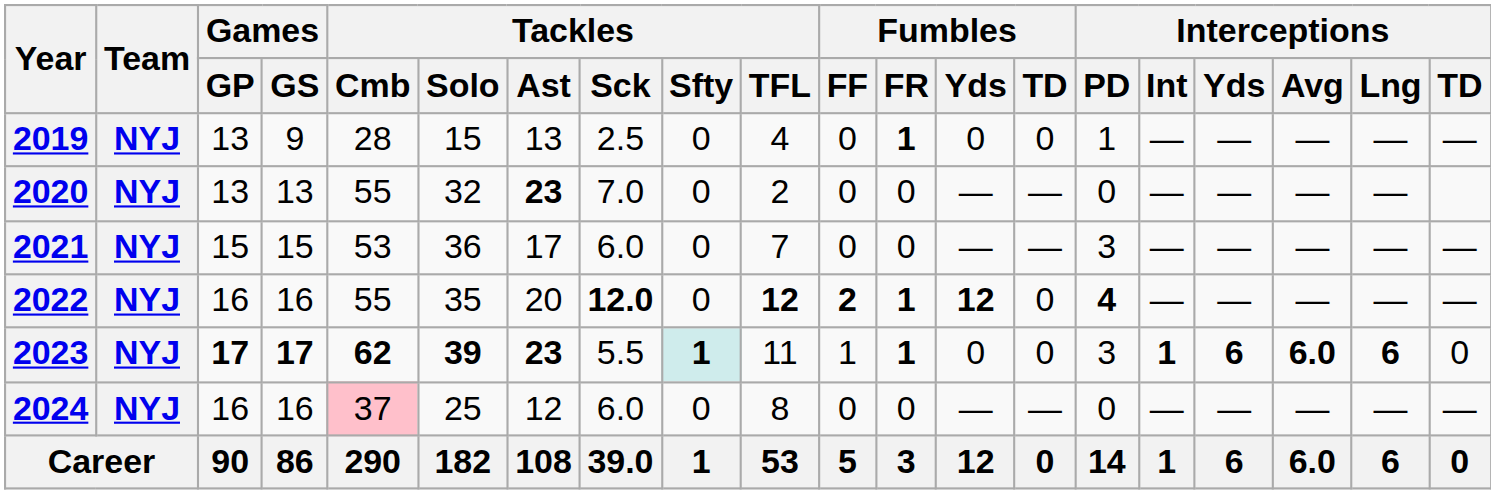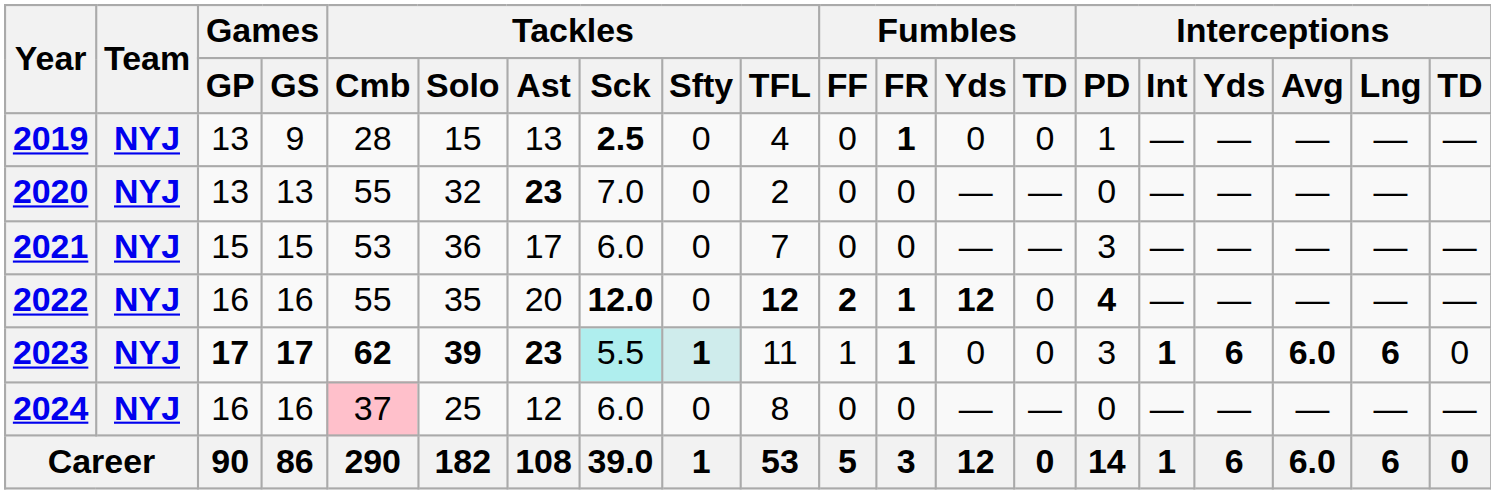(620, 138) normal -> (620, 138) bold
(620, 354) no background -> (620, 354) paleturquoise background
